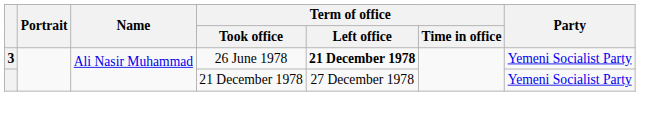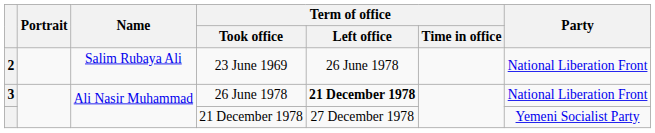+ row: (11, 66)
(570, 58) Yemeni Socialist Party -> (578, 95) National Liberation Front
